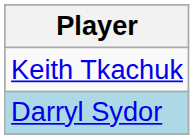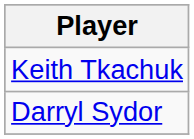(87, 112) lightblue background -> (87, 112) no background
